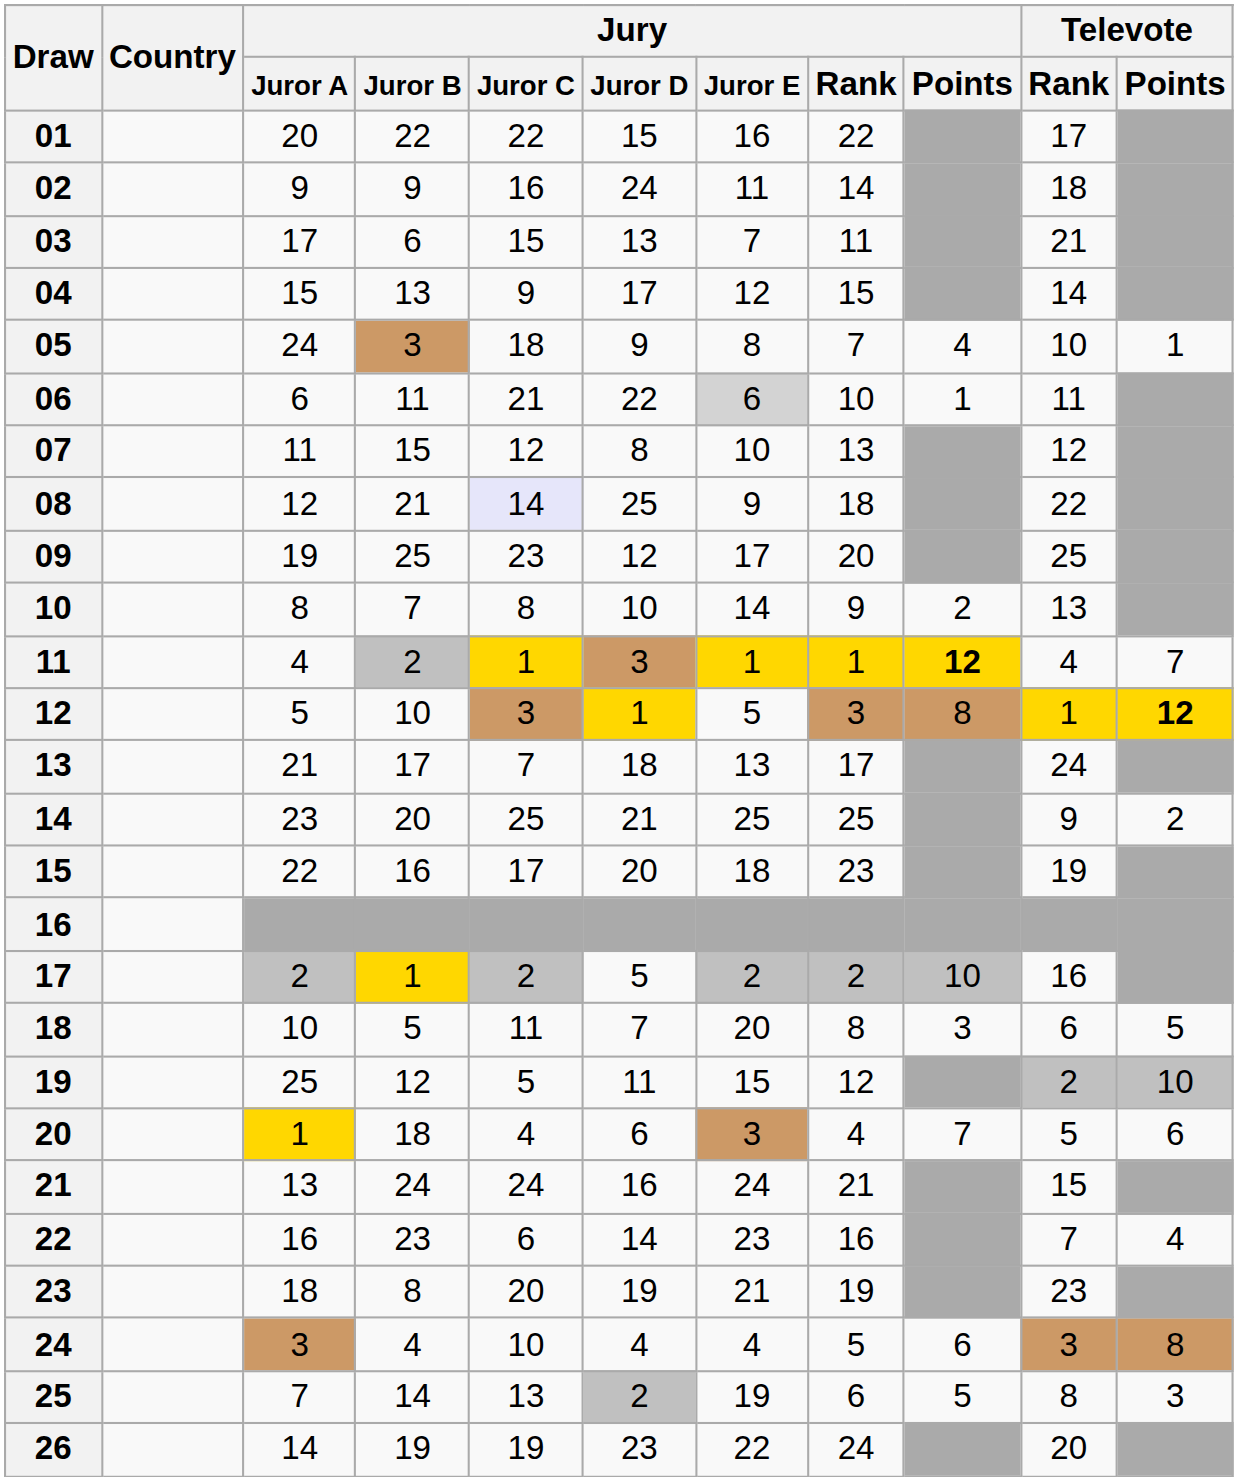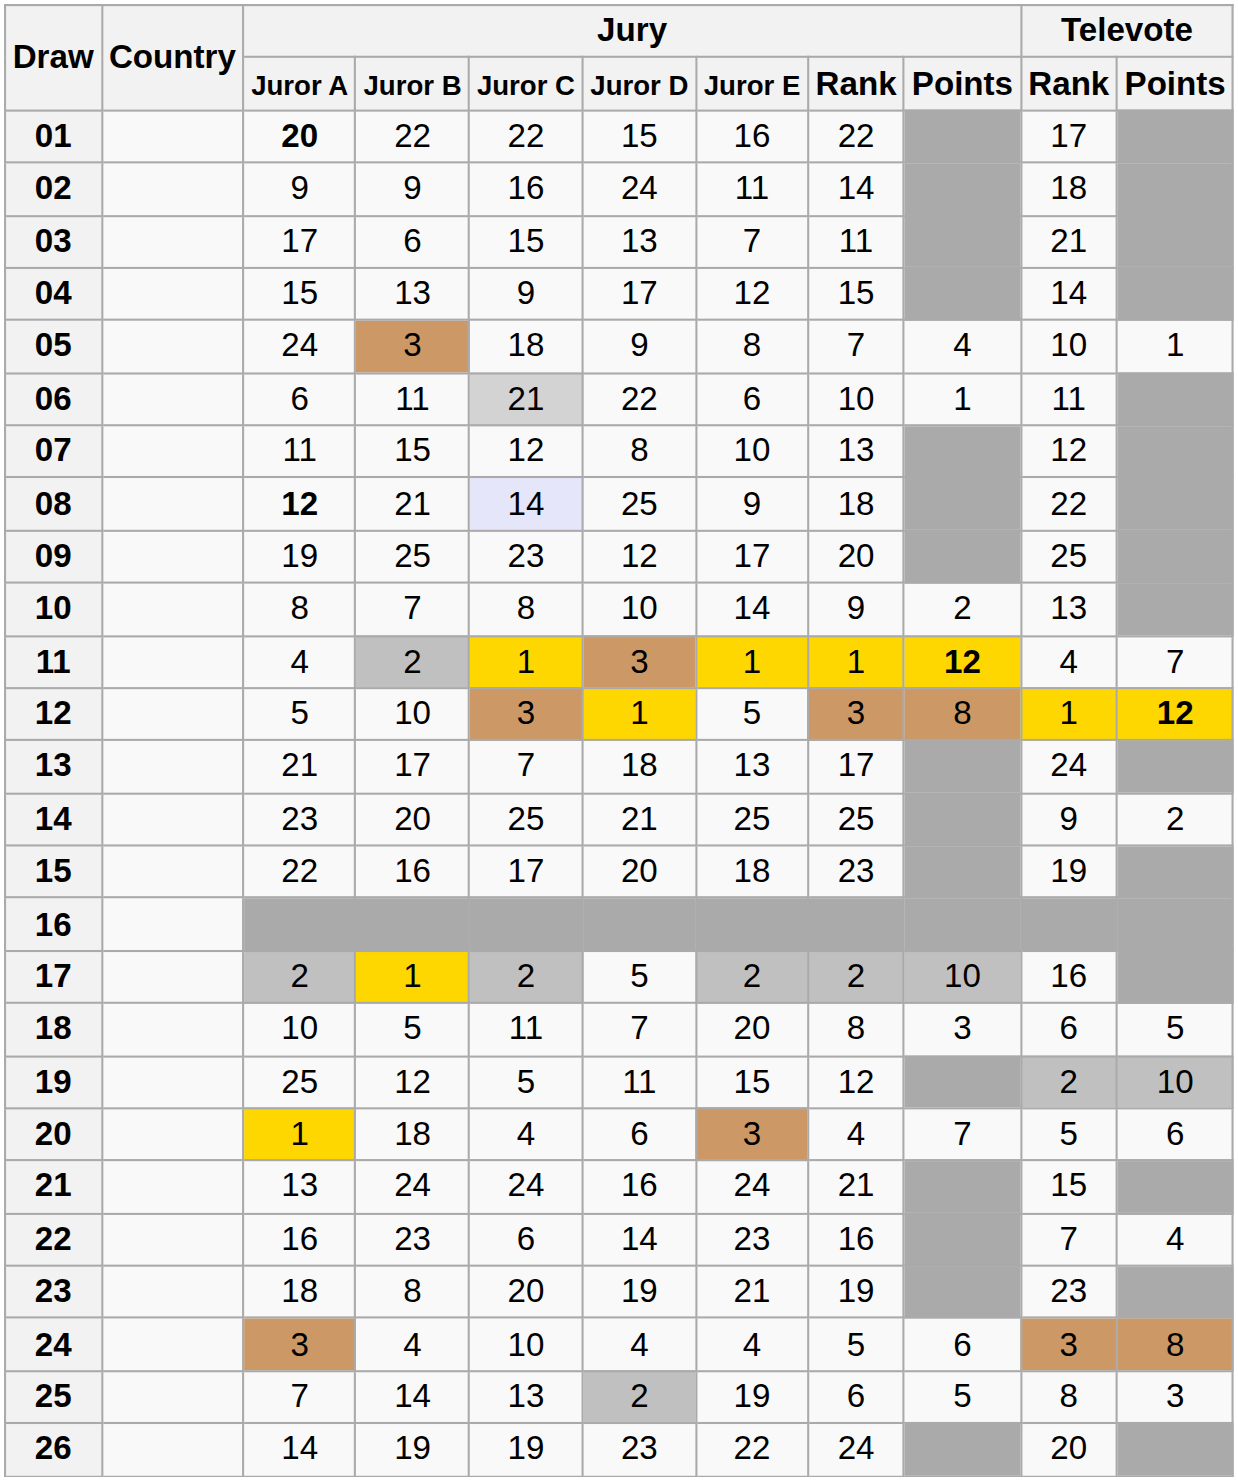(300, 135) normal -> (300, 135) bold
(526, 398) no background -> (526, 398) lightgrey background
(752, 398) lightgrey background -> (752, 398) no background
(300, 503) normal -> (300, 503) bold
